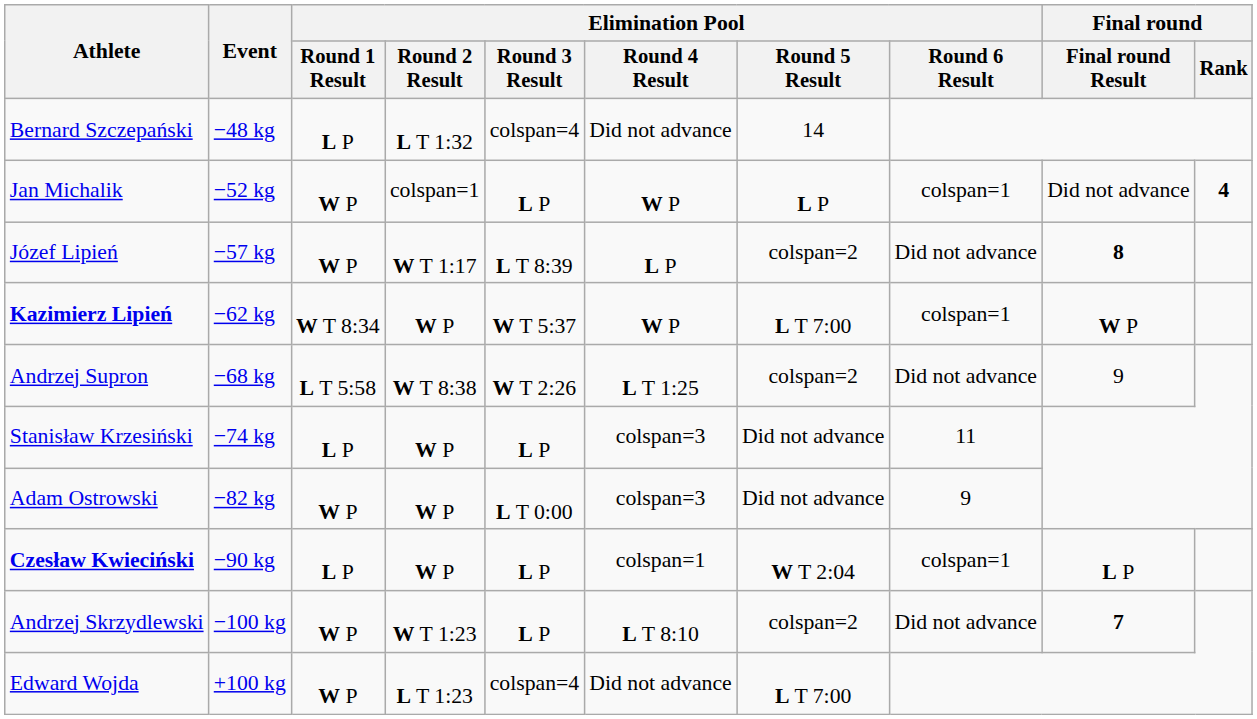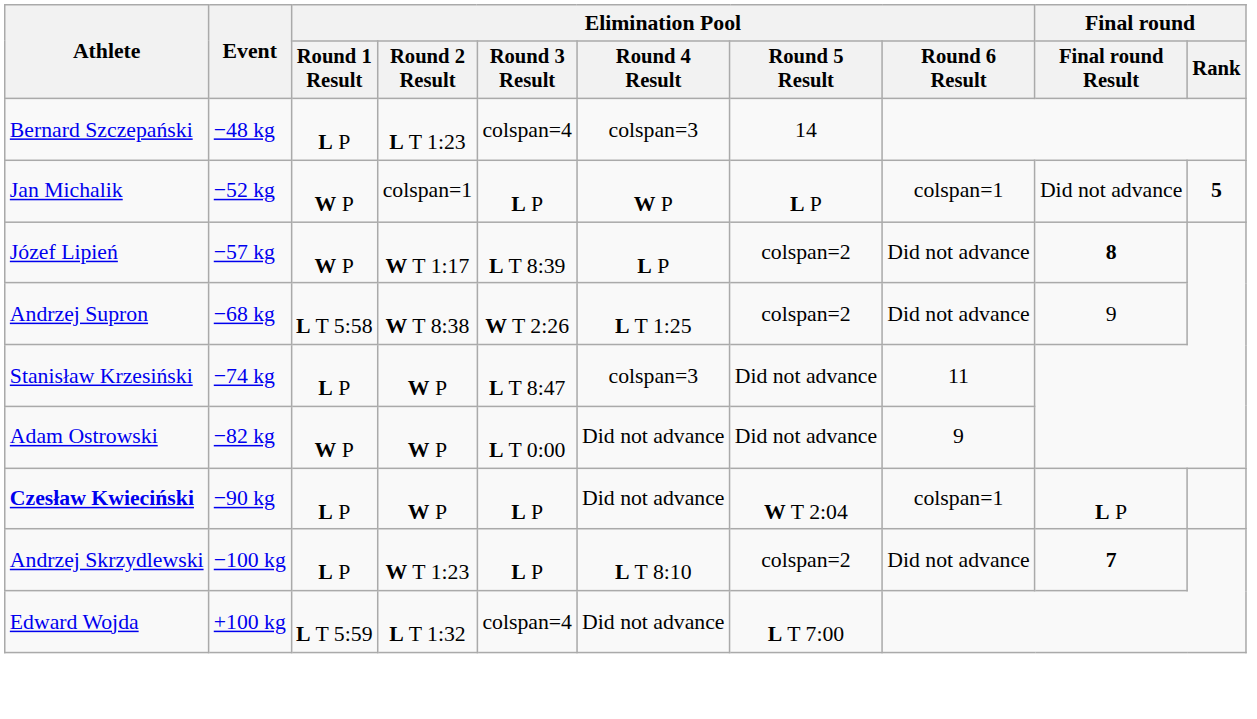(435, 142) L T 1:32 -> (427, 142) L T 1:23
(661, 129) Did not advance -> (653, 129) colspan=3
(1224, 191) 4 -> (1216, 191) 5
- row: (91, 314)
(534, 450) L P -> (527, 388) L T 8:47
(661, 498) colspan=3 -> (653, 437) Did not advance
(661, 560) colspan=1 -> (653, 498) Did not advance
(338, 634) W P -> (334, 573) L P
(338, 696) W P -> (334, 634) L T 5:59
(435, 696) L T 1:23 -> (427, 634) L T 1:32
